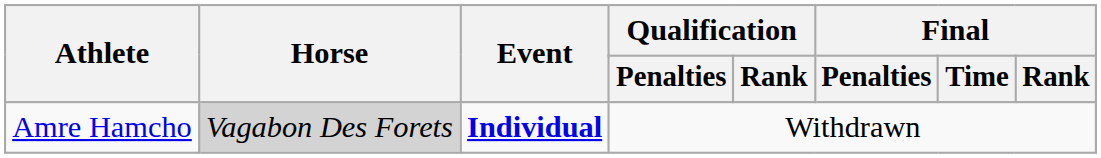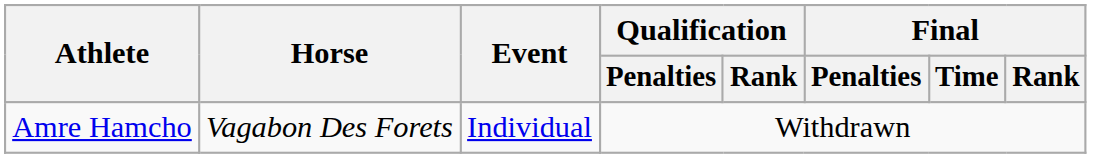(329, 127) lightgrey background -> (329, 127) no background
(535, 127) bold -> (530, 127) normal
